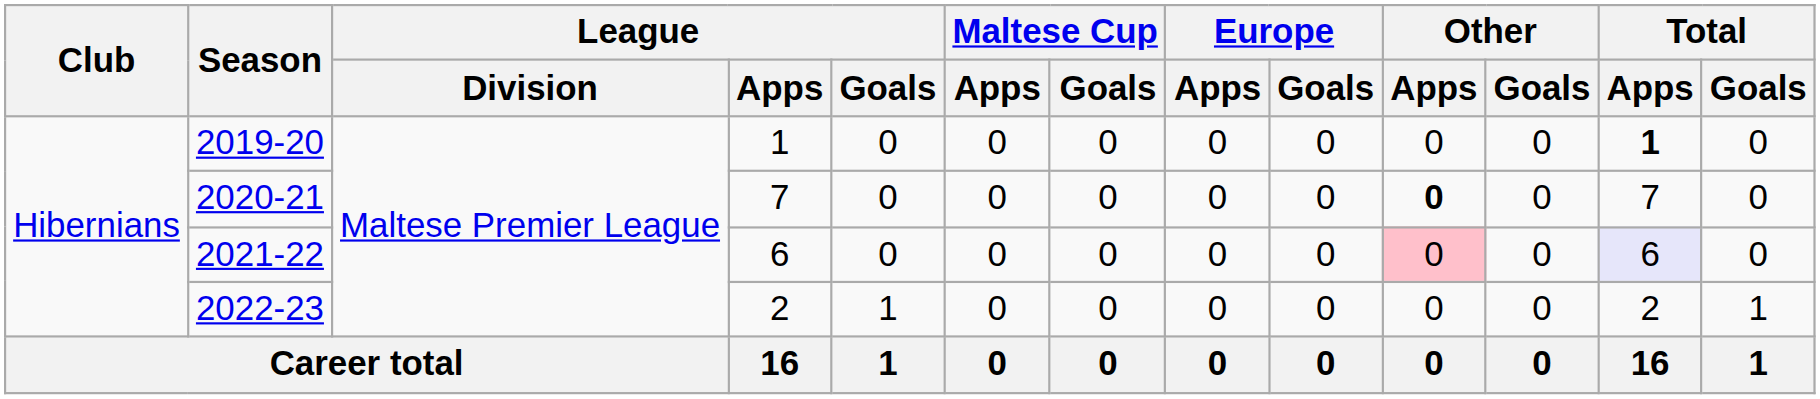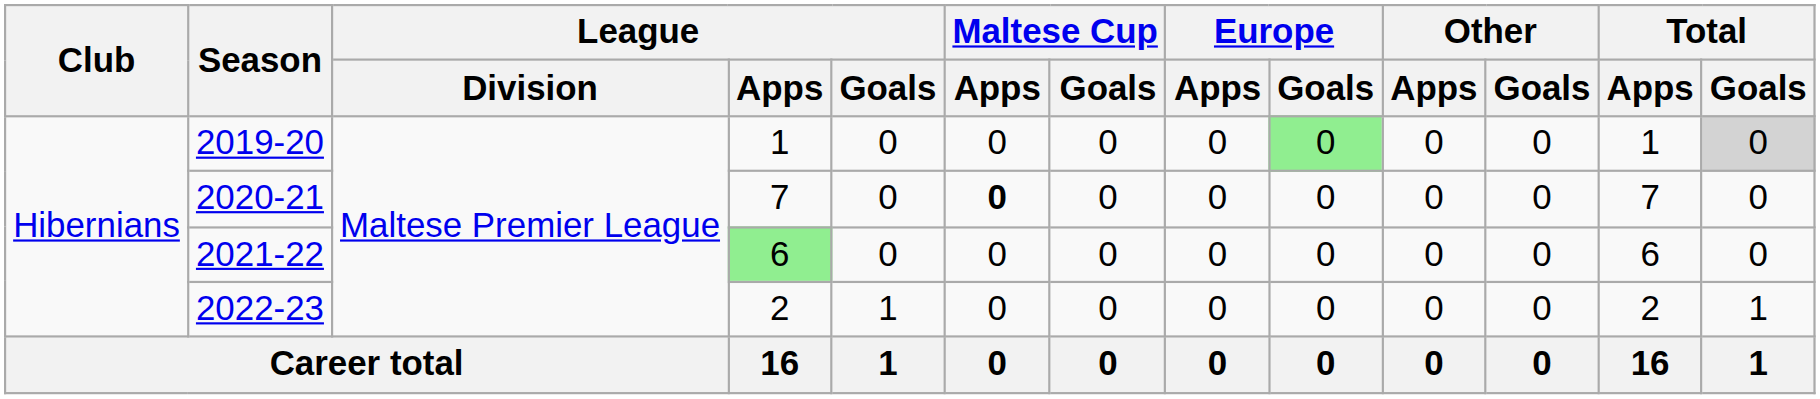(1326, 142) no background -> (1326, 142) lightgreen background
(1650, 142) bold -> (1650, 142) normal
(1758, 142) no background -> (1758, 142) lightgrey background
(997, 198) normal -> (997, 198) bold
(1434, 198) bold -> (1434, 198) normal
(780, 253) no background -> (780, 253) lightgreen background
(1434, 253) pink background -> (1434, 253) no background
(1650, 253) lavender background -> (1650, 253) no background
